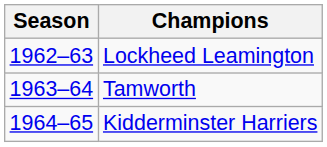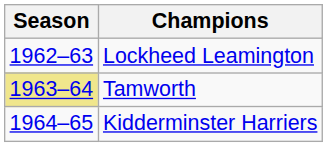(51, 89) no background -> (51, 89) khaki background
